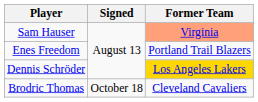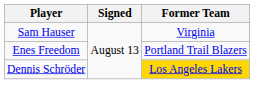(199, 32) lightsalmon background -> (196, 32) no background
- row: (46, 87)
